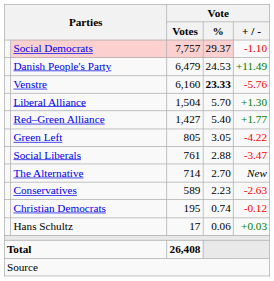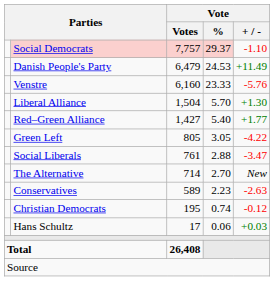(218, 84) bold -> (218, 84) normal
